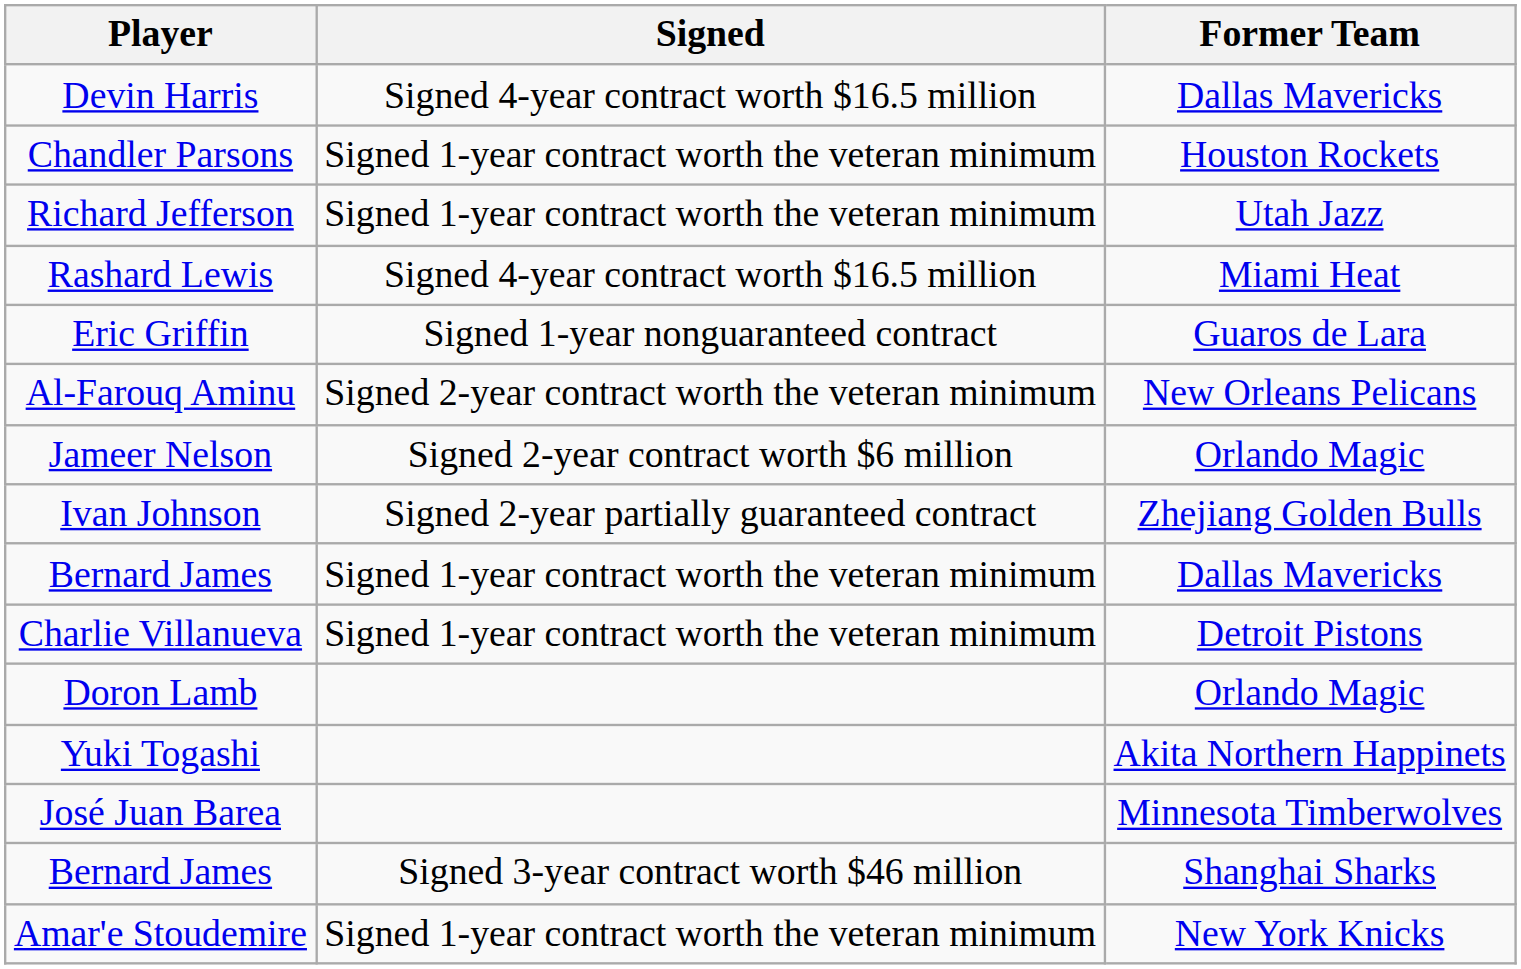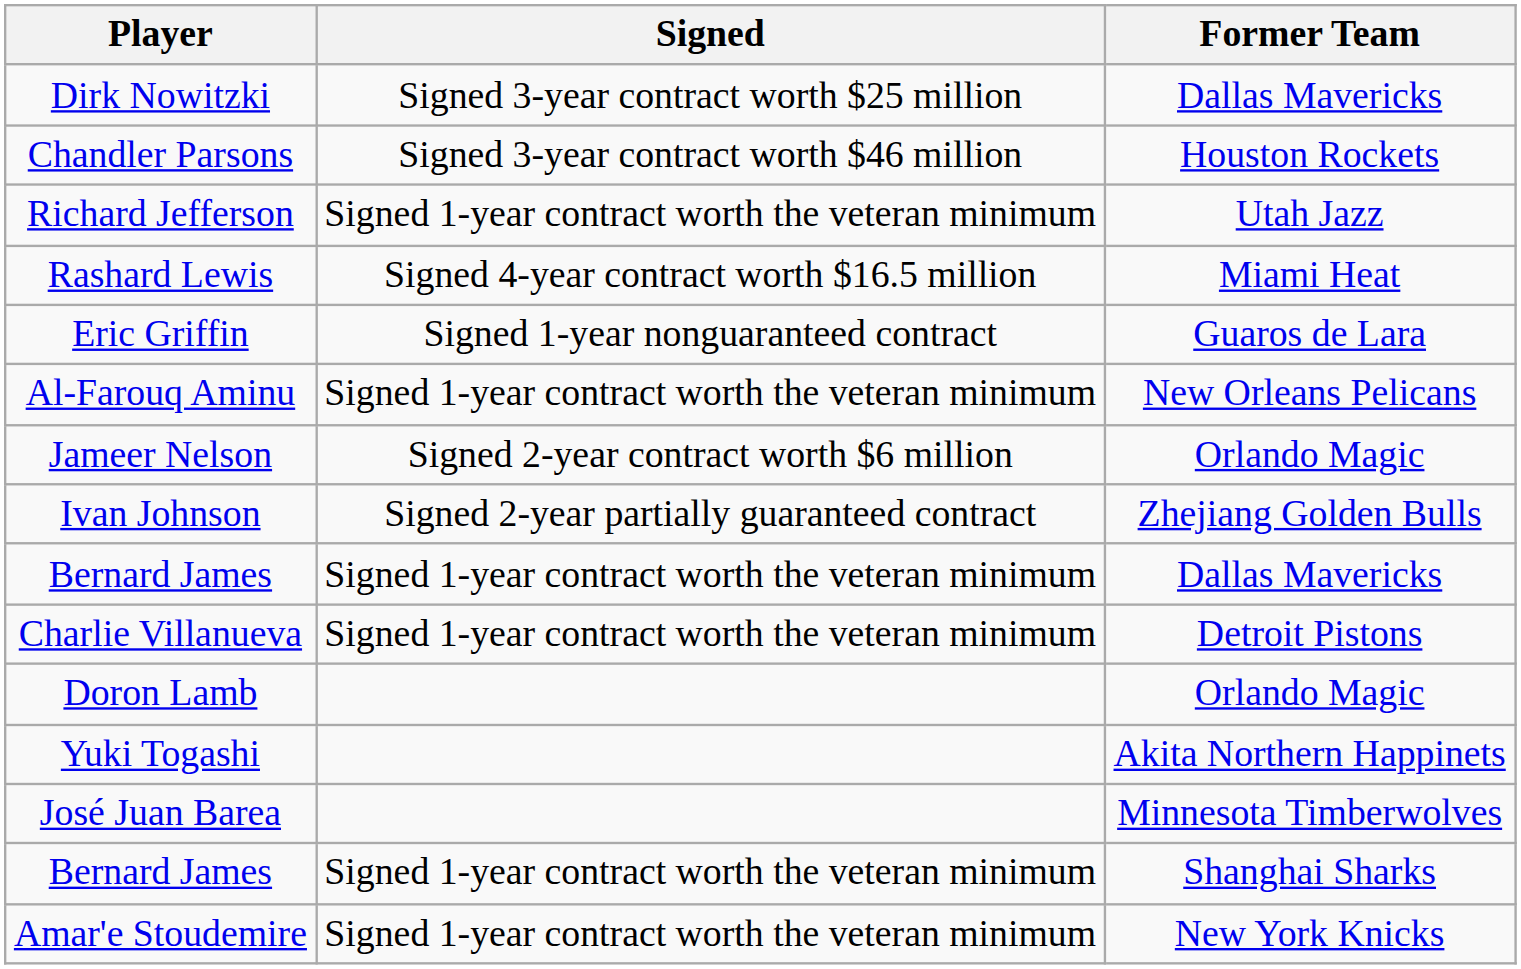+ row: (160, 94)
- row: (160, 94)
(710, 154) Signed 1-year contract worth the veteran minimum -> (710, 154) Signed 3-year contract worth $46 million
(710, 393) Signed 2-year contract worth the veteran minimum -> (710, 393) Signed 1-year contract worth the veteran minimum
(710, 872) Signed 3-year contract worth $46 million -> (710, 872) Signed 1-year contract worth the veteran minimum
